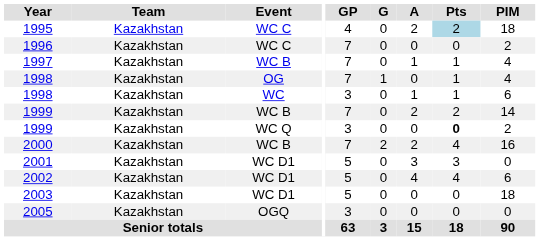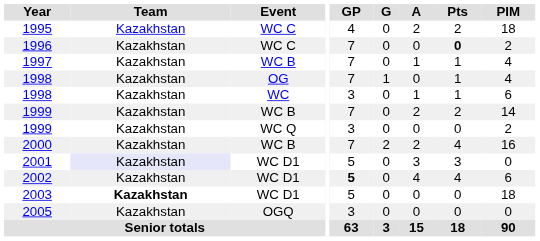(456, 28) lightblue background -> (458, 28) no background
(456, 45) normal -> (458, 45) bold
(456, 128) bold -> (458, 128) normal
(149, 161) no background -> (151, 161) lavender background
(348, 178) normal -> (351, 178) bold
(149, 194) normal -> (151, 194) bold
